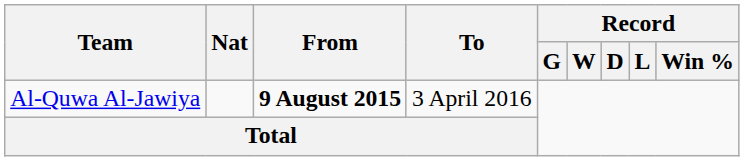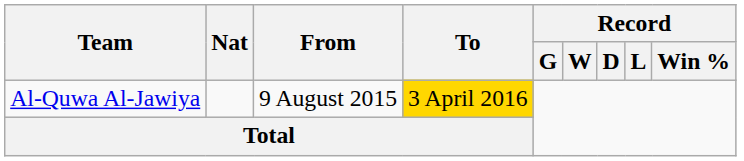(330, 98) bold -> (328, 98) normal
(472, 98) no background -> (468, 98) gold background
